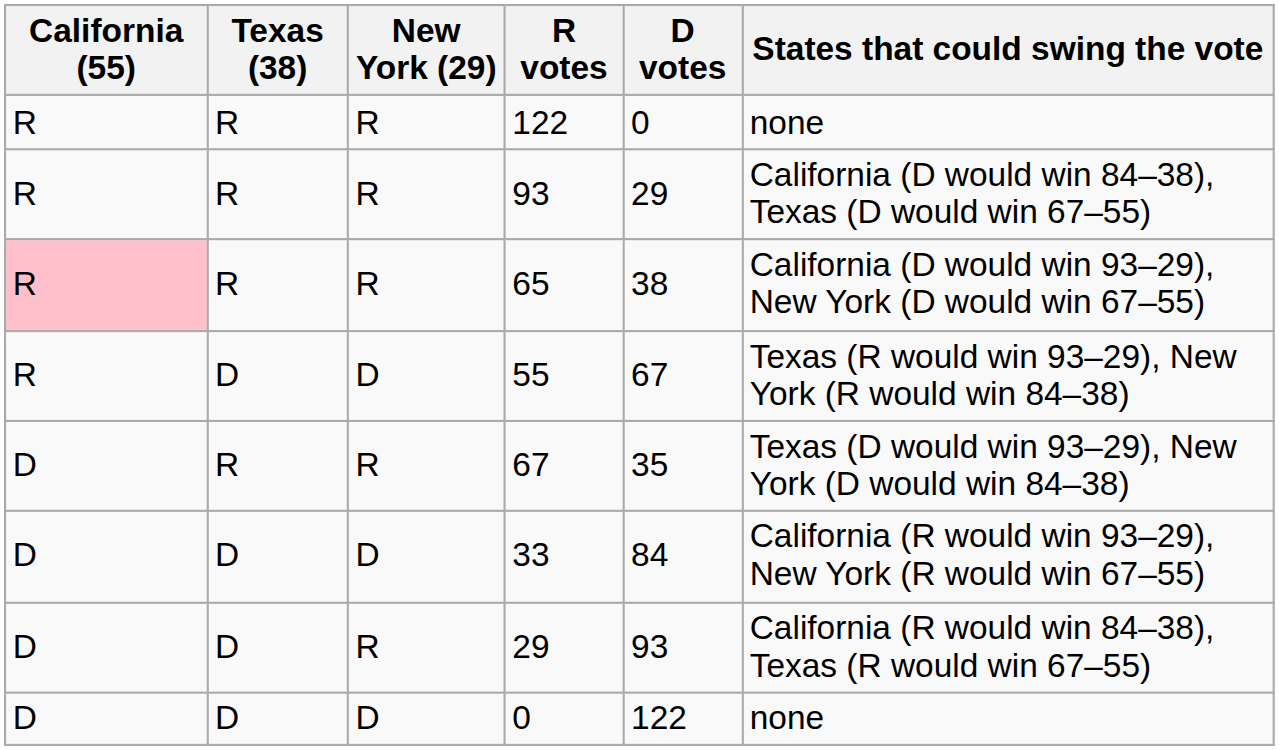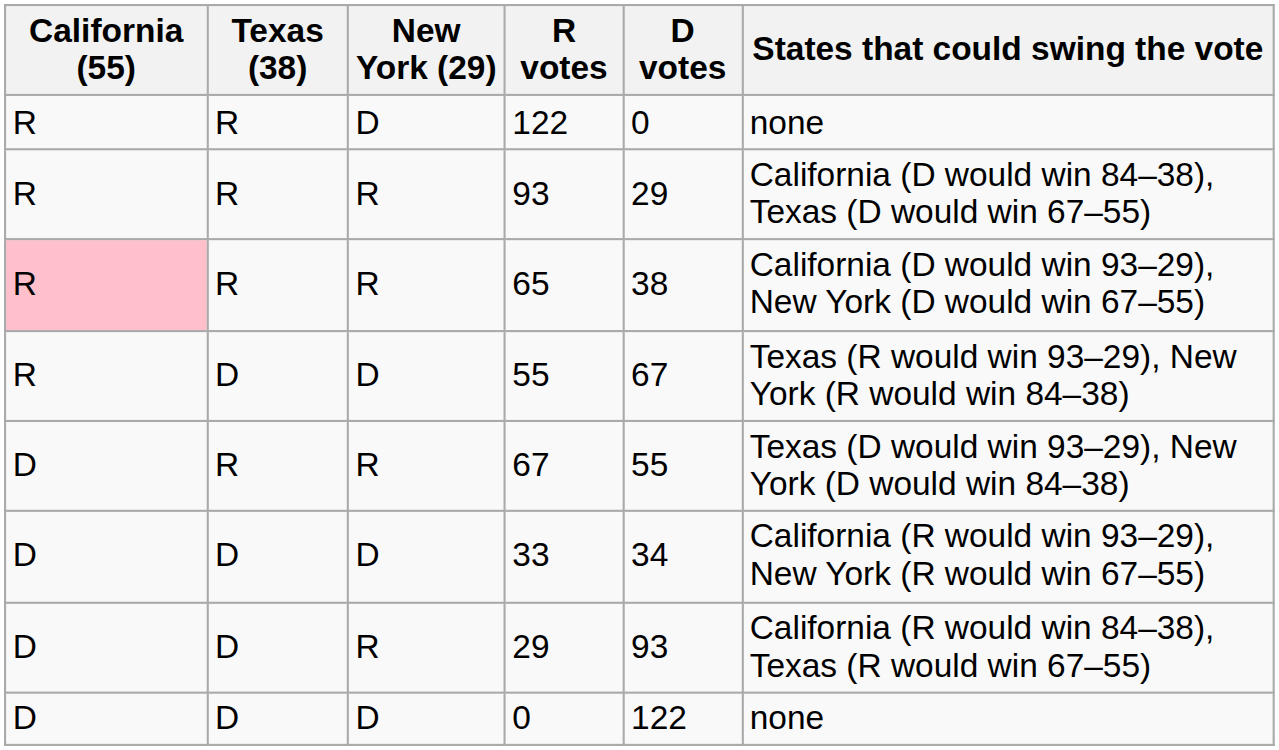(368, 121) R -> (368, 121) D
(650, 465) 35 -> (650, 465) 55
(650, 556) 84 -> (650, 556) 34
